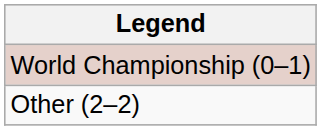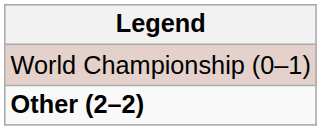(75, 104) normal -> (77, 104) bold
